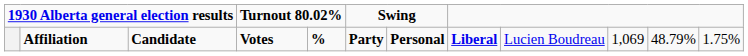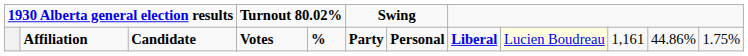(554, 39) no background -> (554, 39) lightyellow background
(628, 39) 1,069 -> (628, 39) 1,161
(673, 39) 48.79% -> (673, 39) 44.86%
